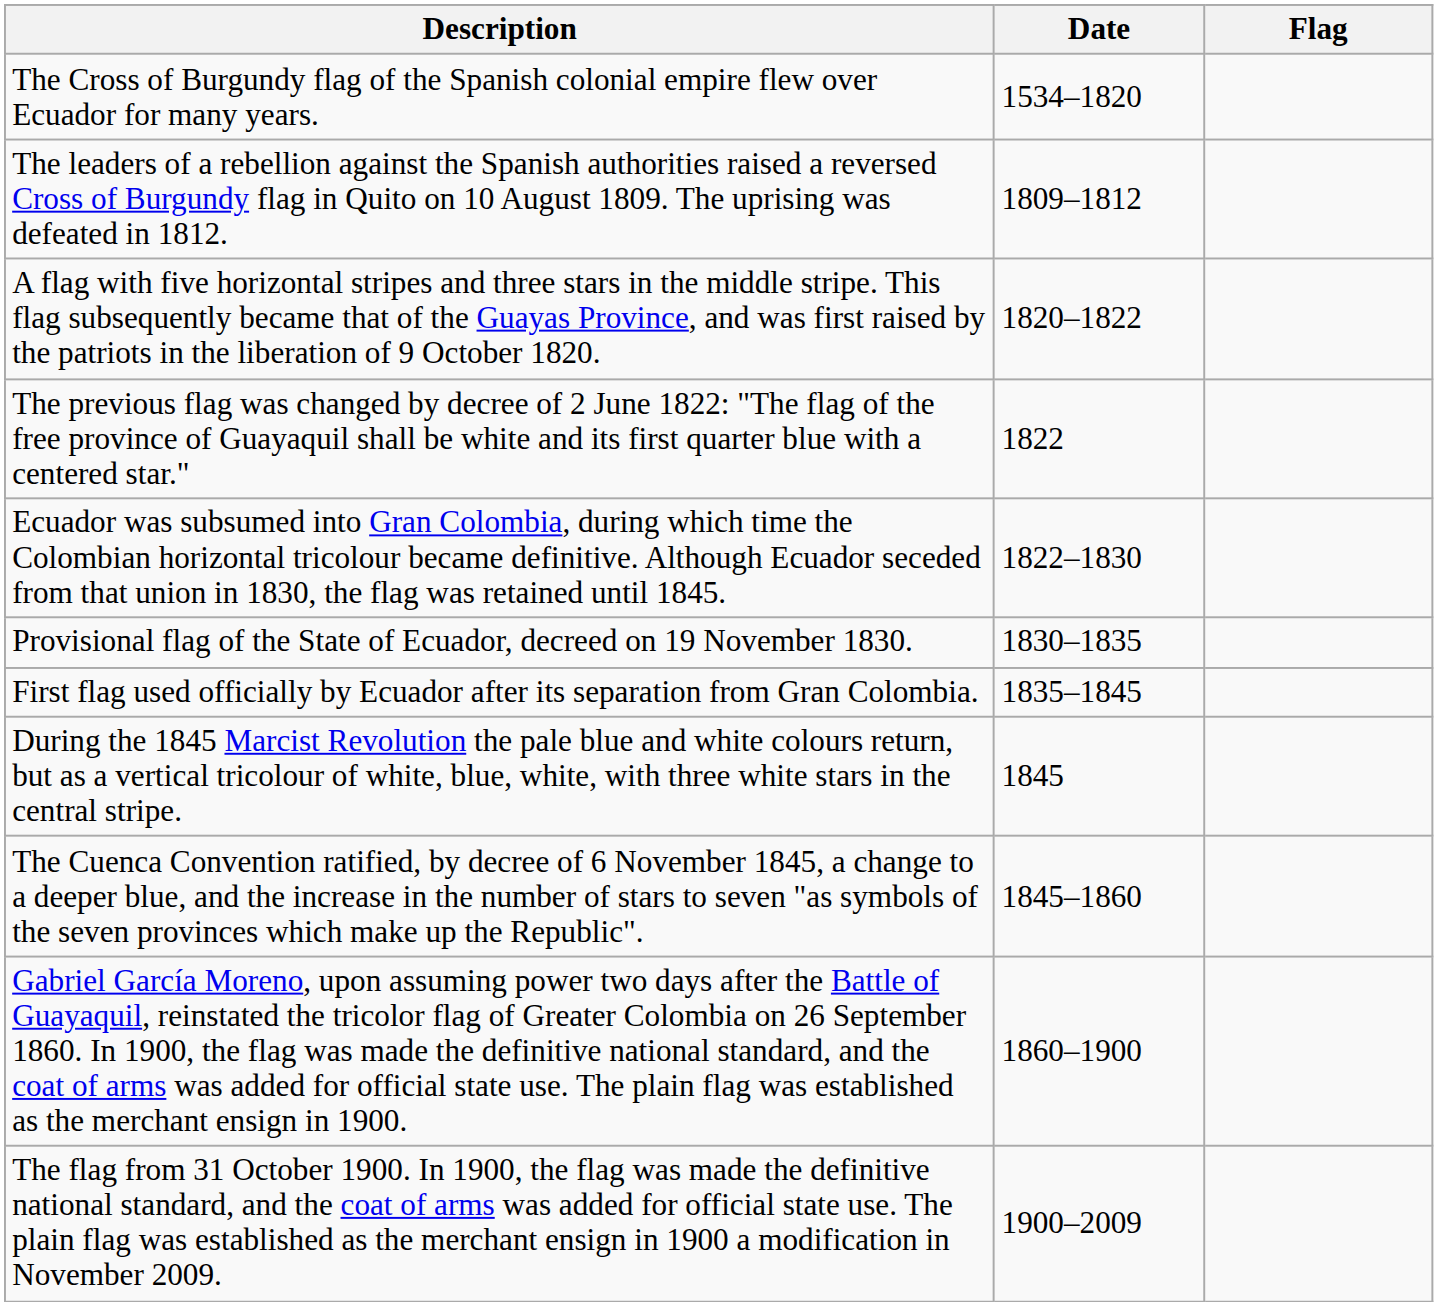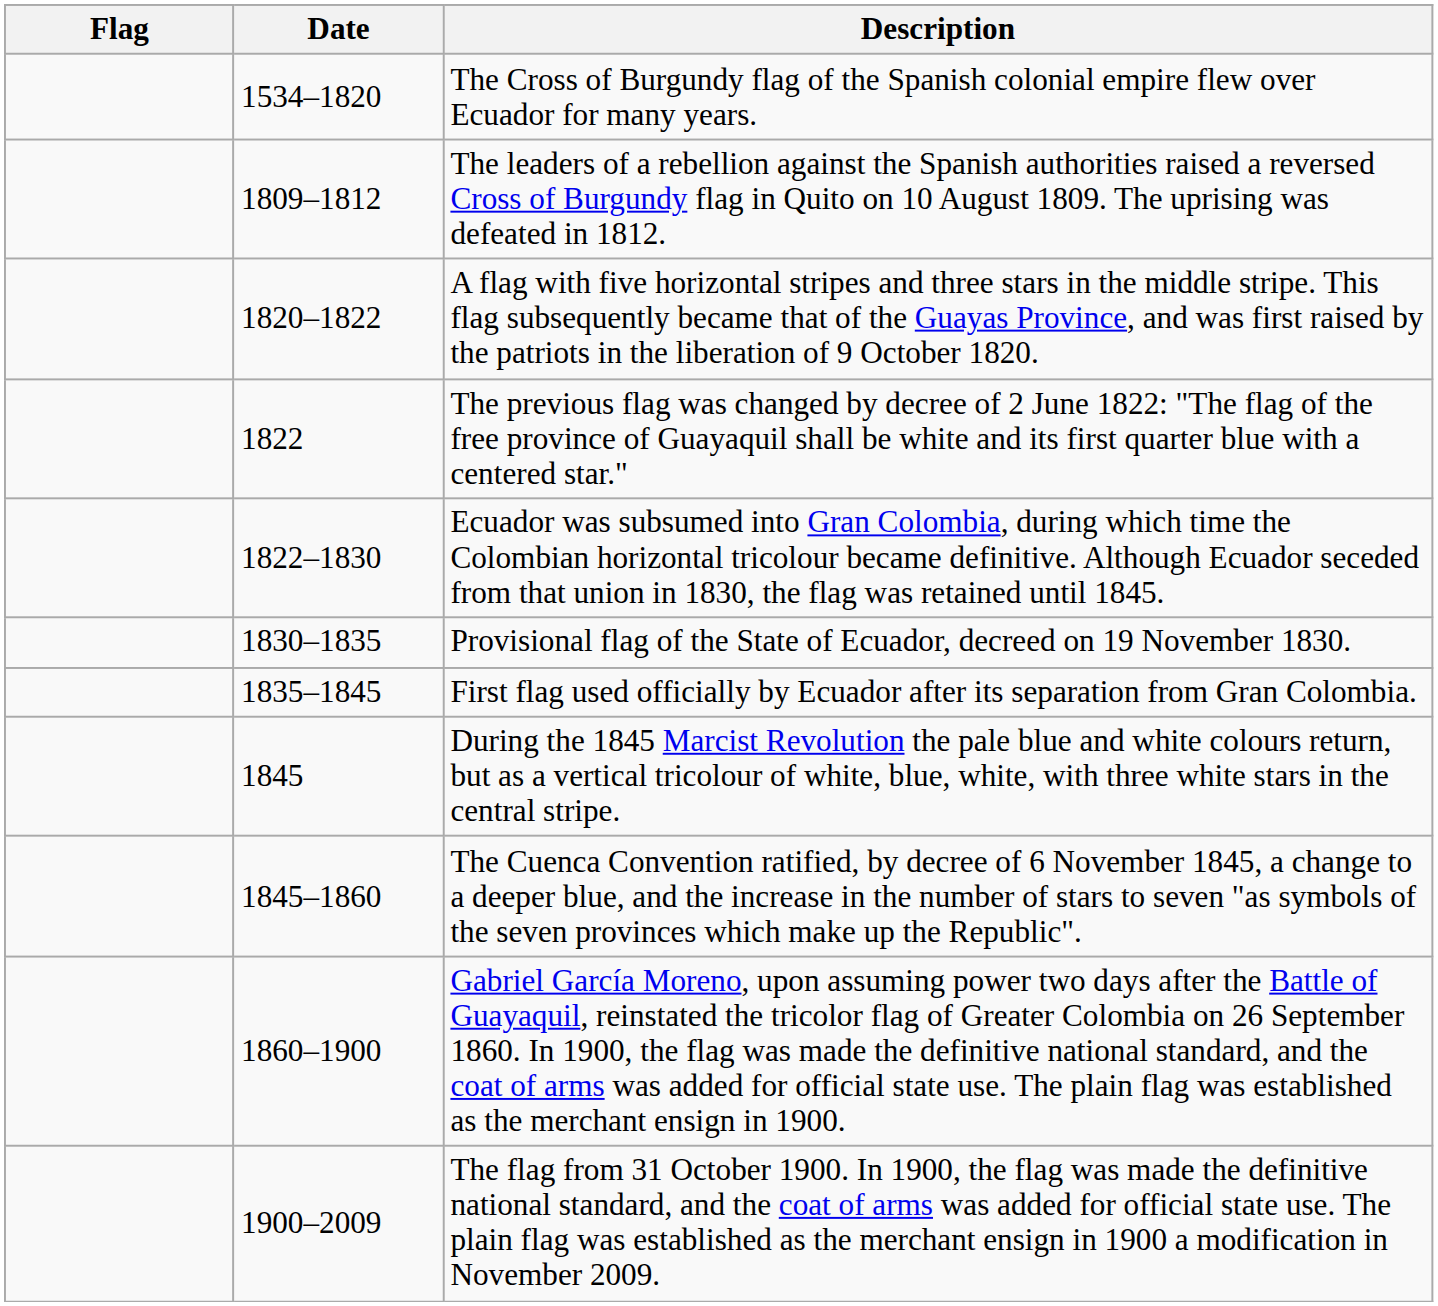columns swapped: (1318, 29) <-> (500, 29)
